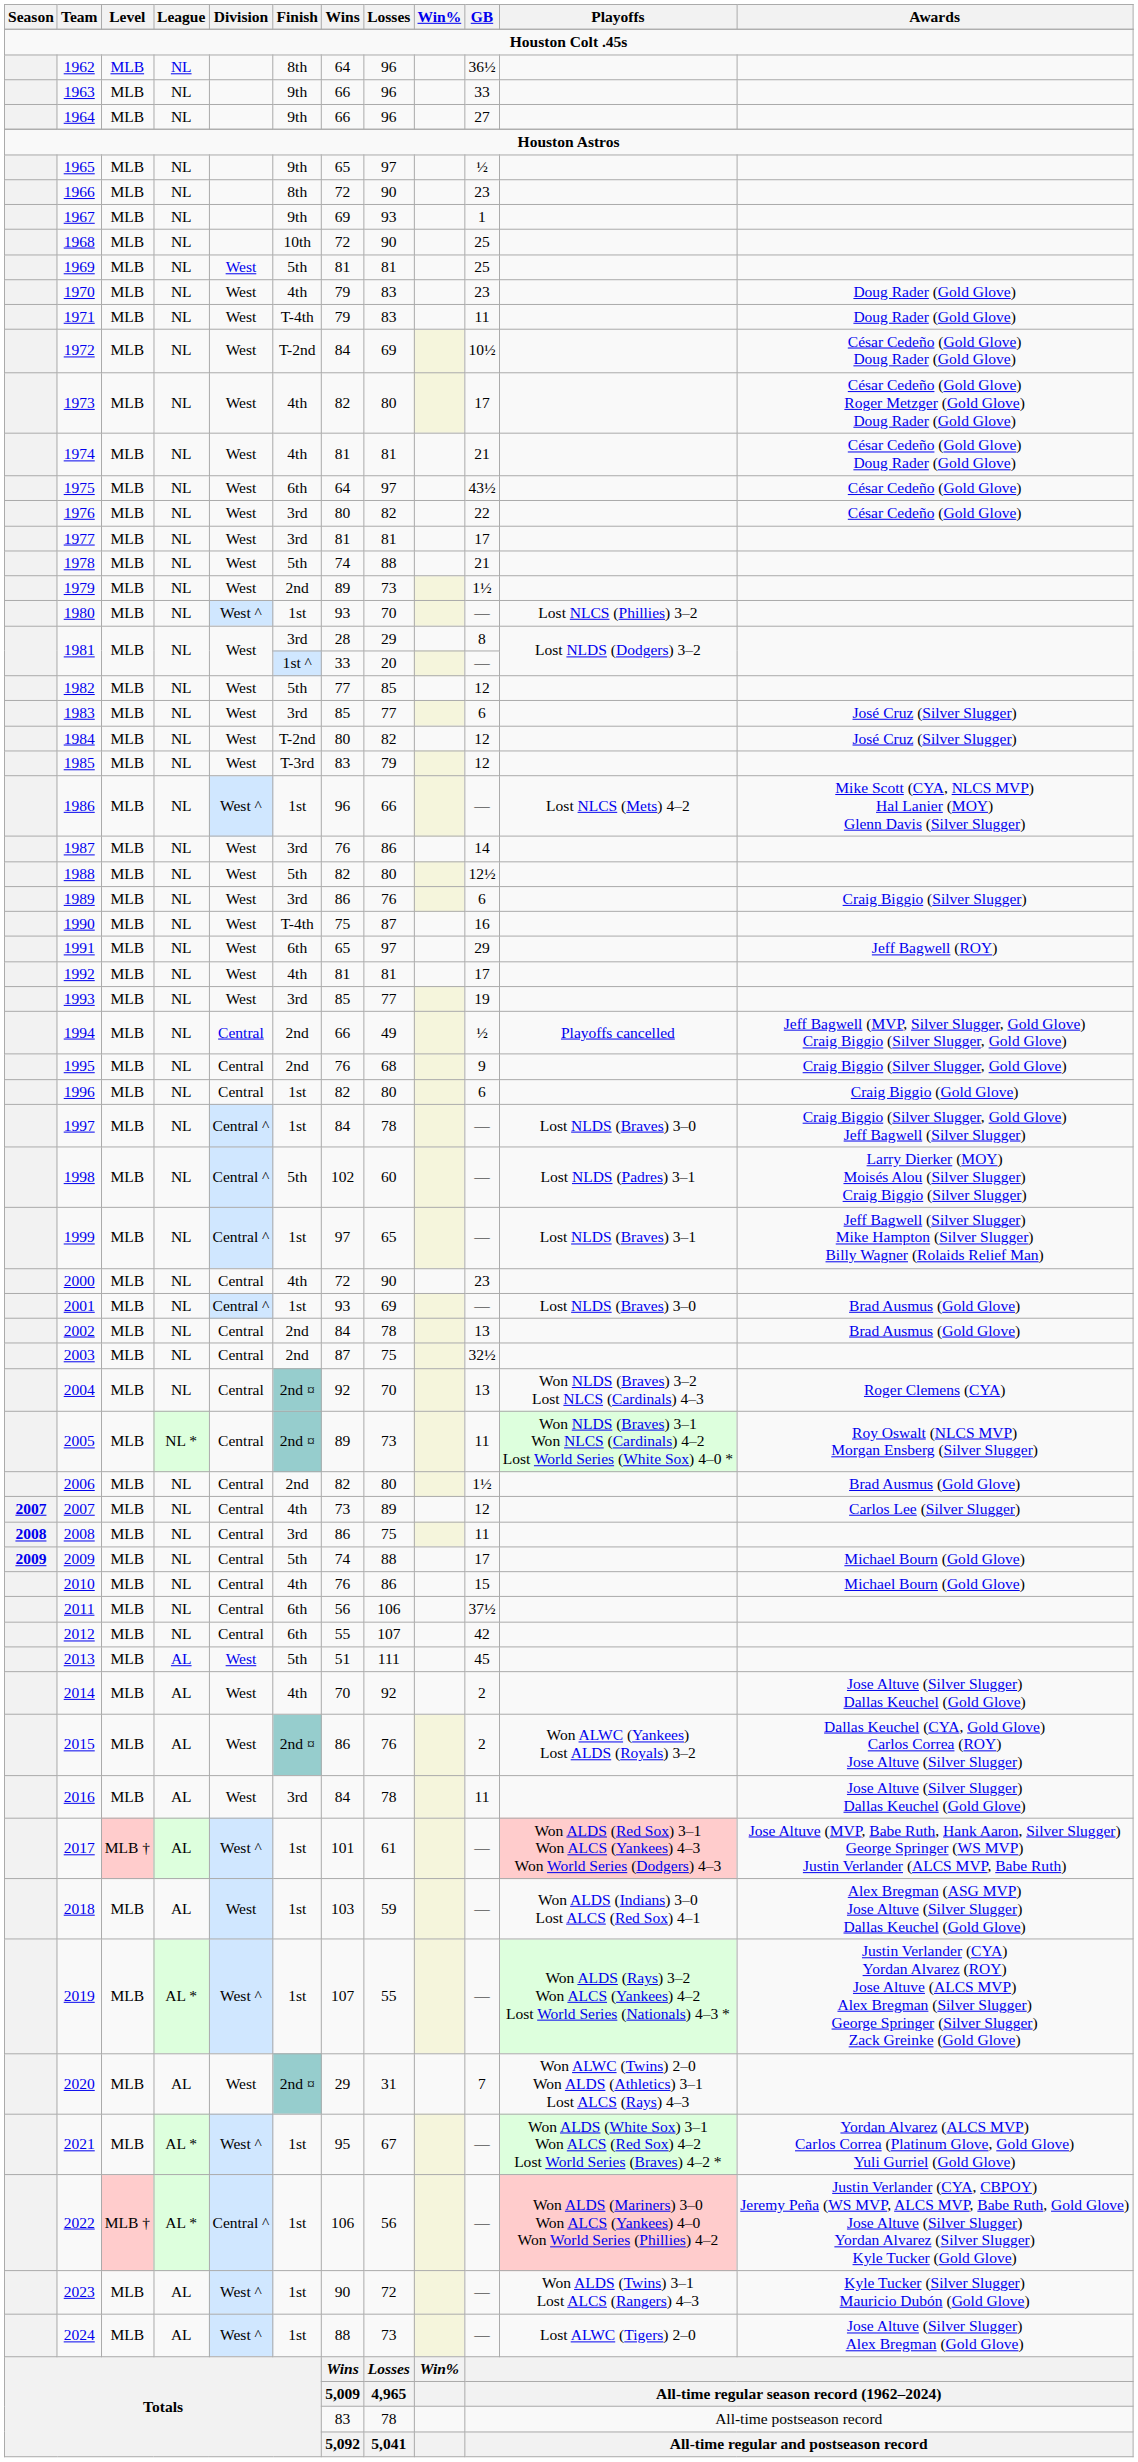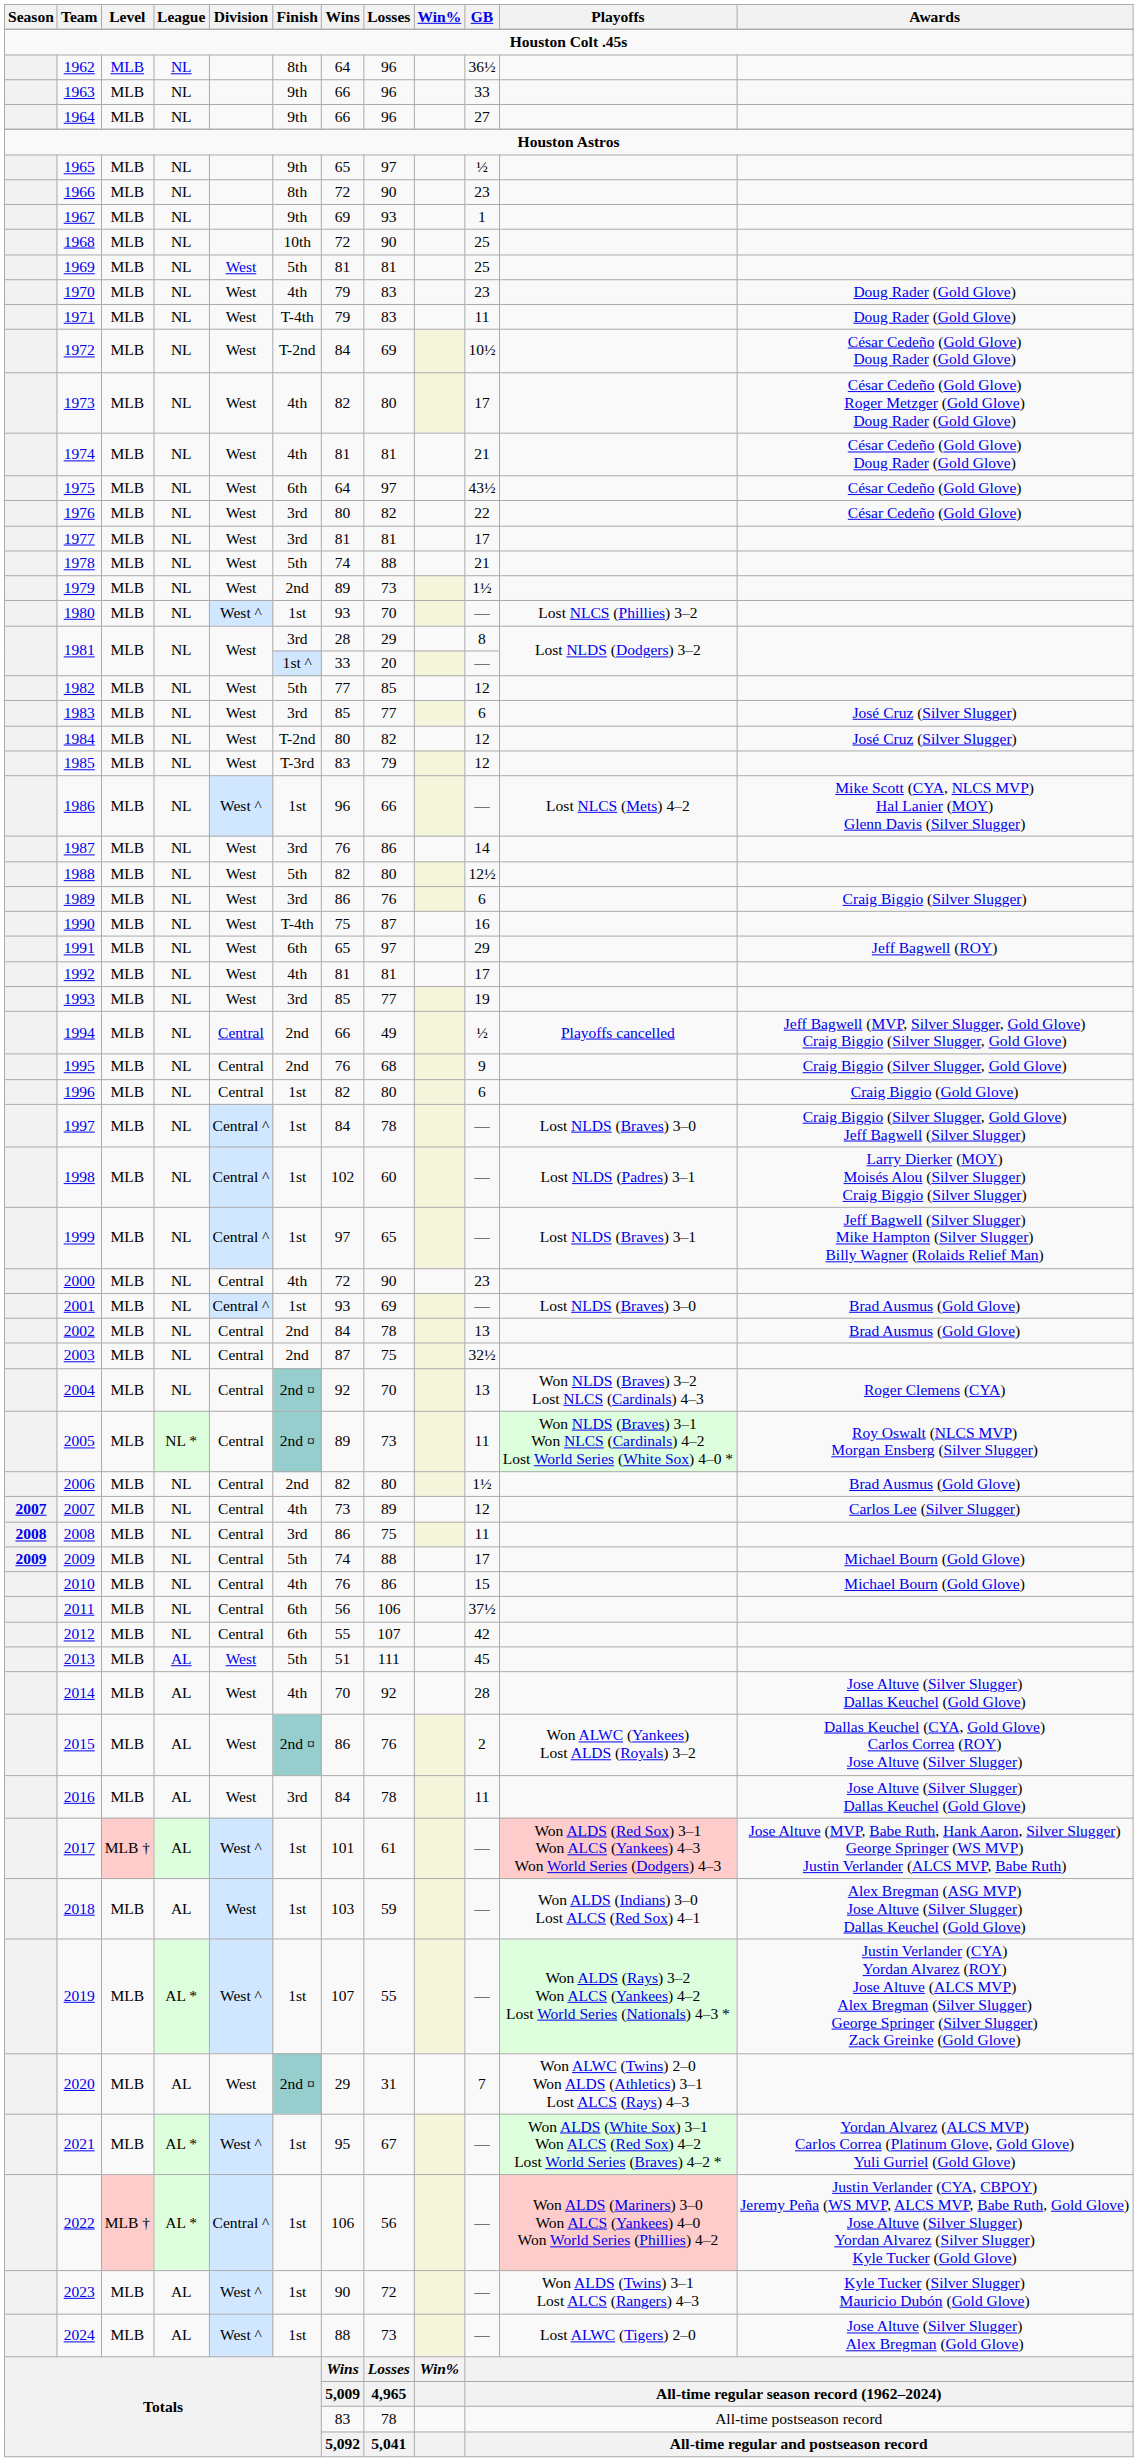(297, 1176) 5th -> (297, 1176) 1st
(482, 1692) 2 -> (482, 1692) 28
